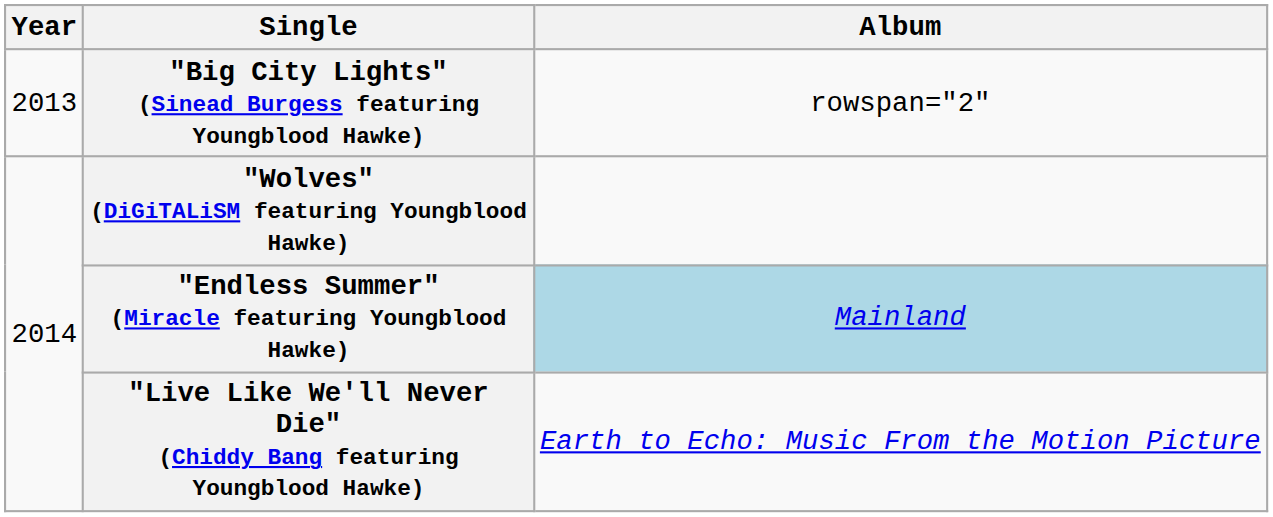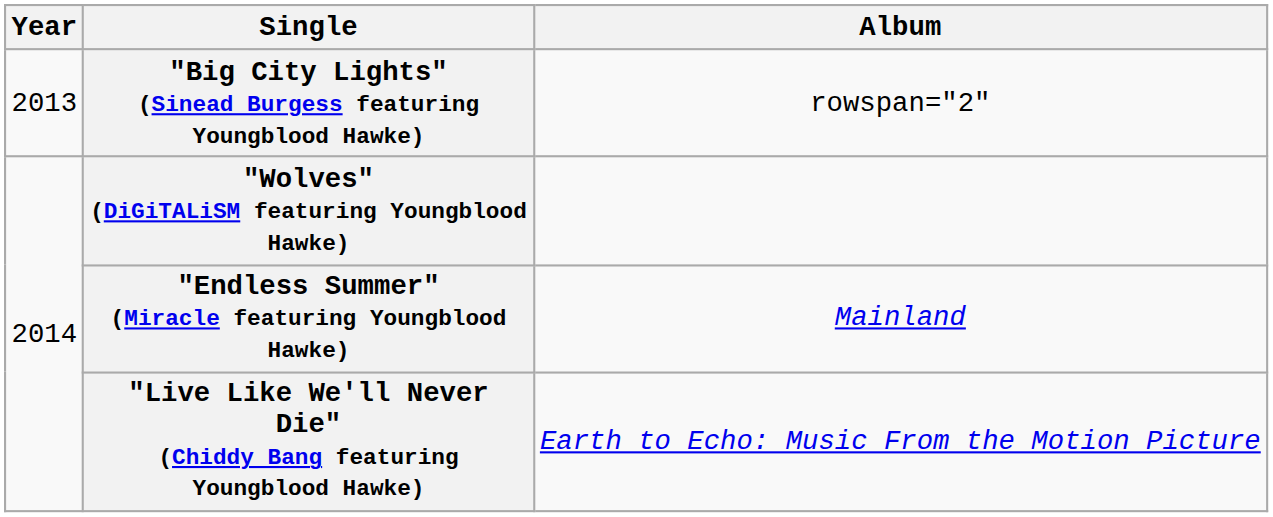(900, 318) lightblue background -> (900, 318) no background
